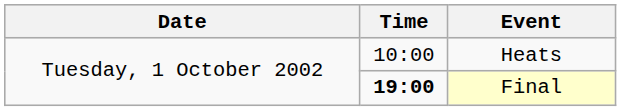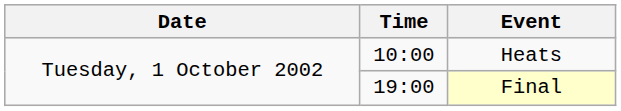(404, 88) bold -> (404, 88) normal
